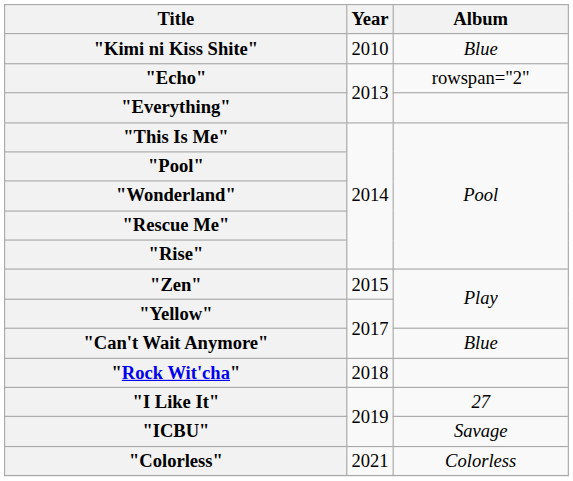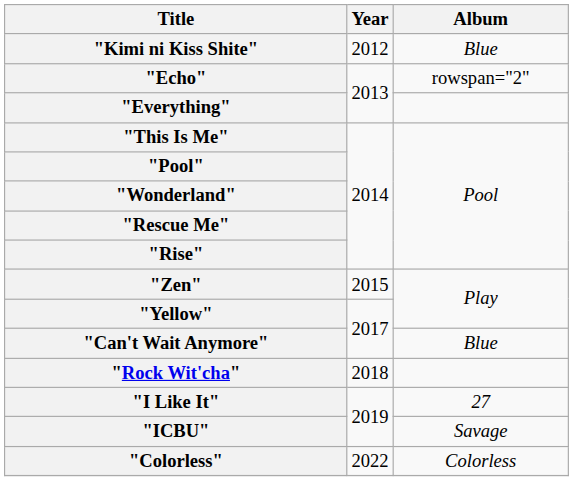(370, 48) 2010 -> (370, 48) 2012
(370, 460) 2021 -> (370, 460) 2022
